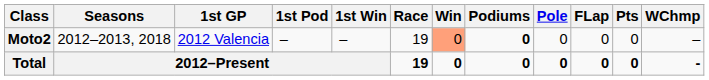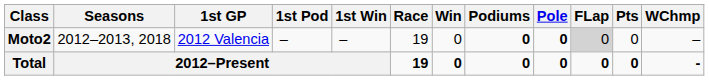(458, 39) lightsalmon background -> (458, 39) no background
(564, 39) normal -> (564, 39) bold
(605, 39) no background -> (605, 39) lightgrey background
